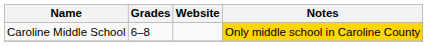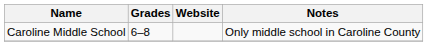(323, 31) gold background -> (323, 31) no background
